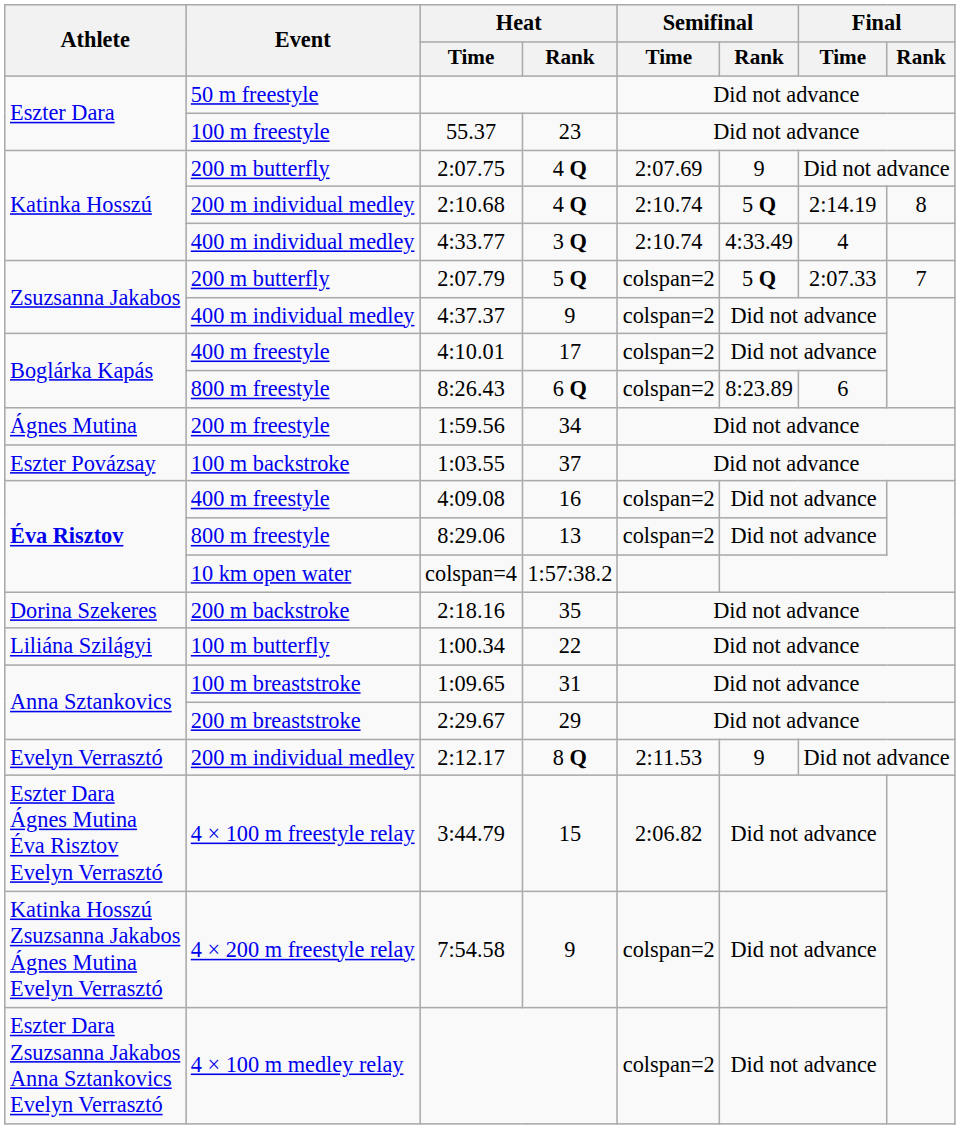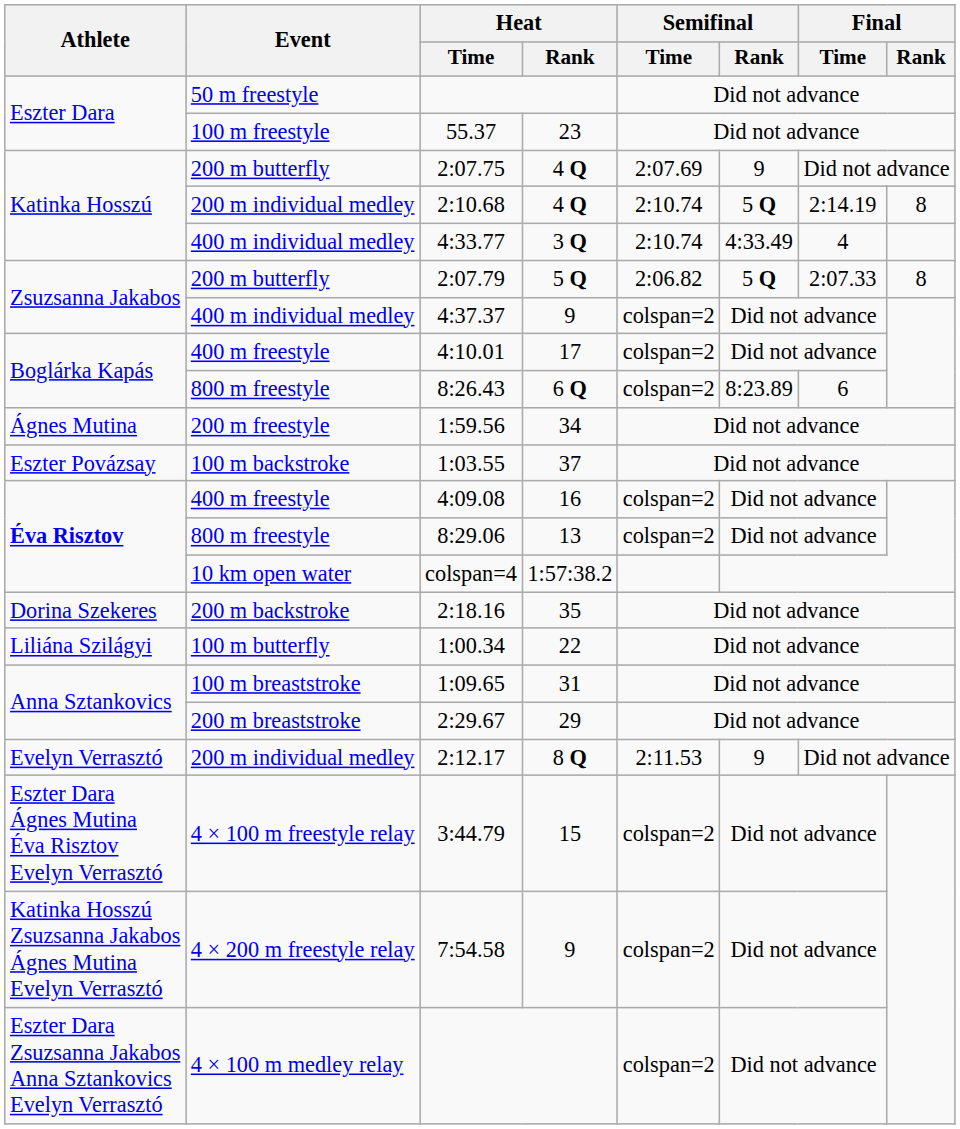(669, 278) colspan=2 -> (669, 278) 2:06.82
(921, 278) 7 -> (921, 278) 8
(669, 833) 2:06.82 -> (669, 833) colspan=2
